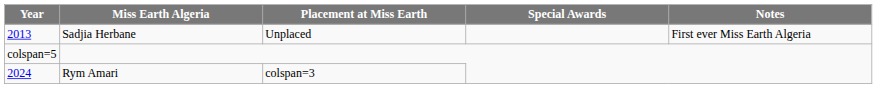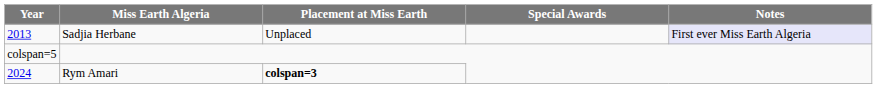(741, 34) no background -> (741, 34) lavender background
(290, 73) normal -> (291, 73) bold
